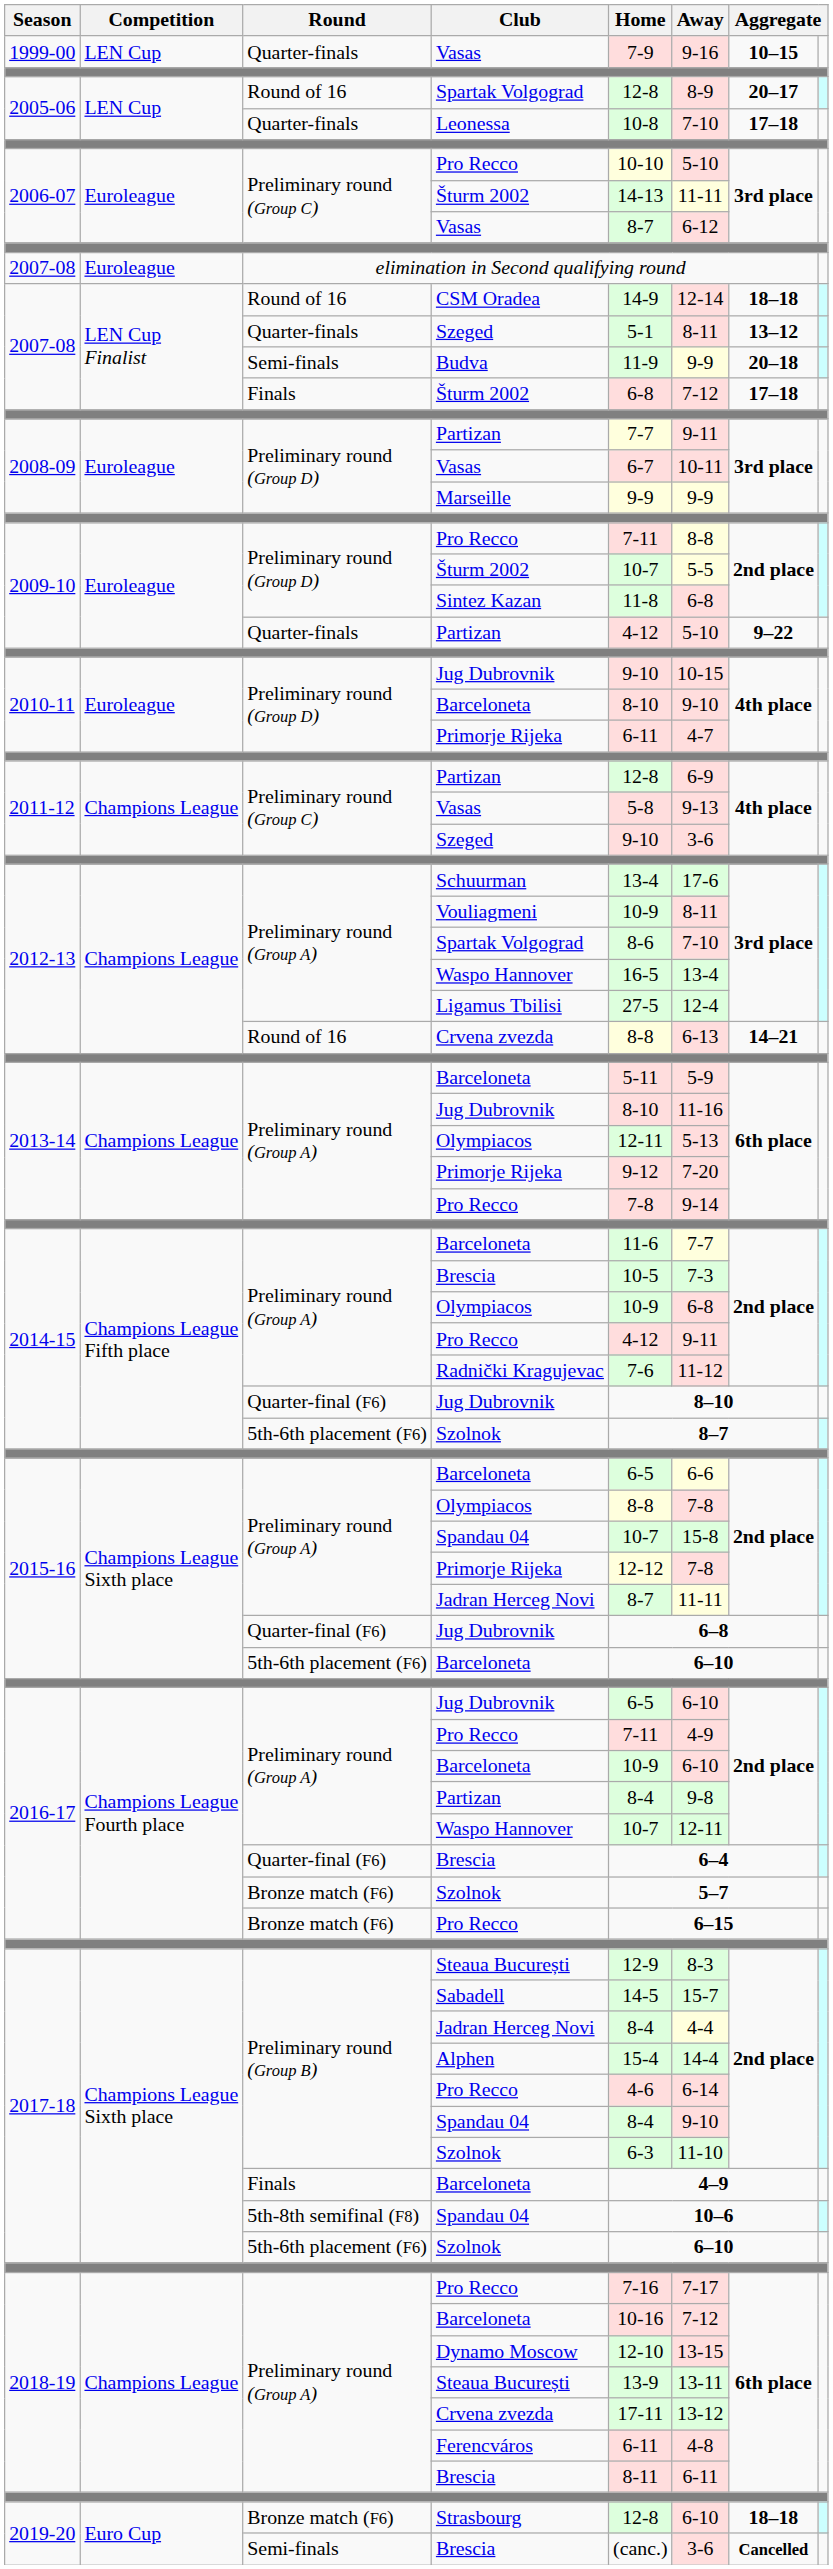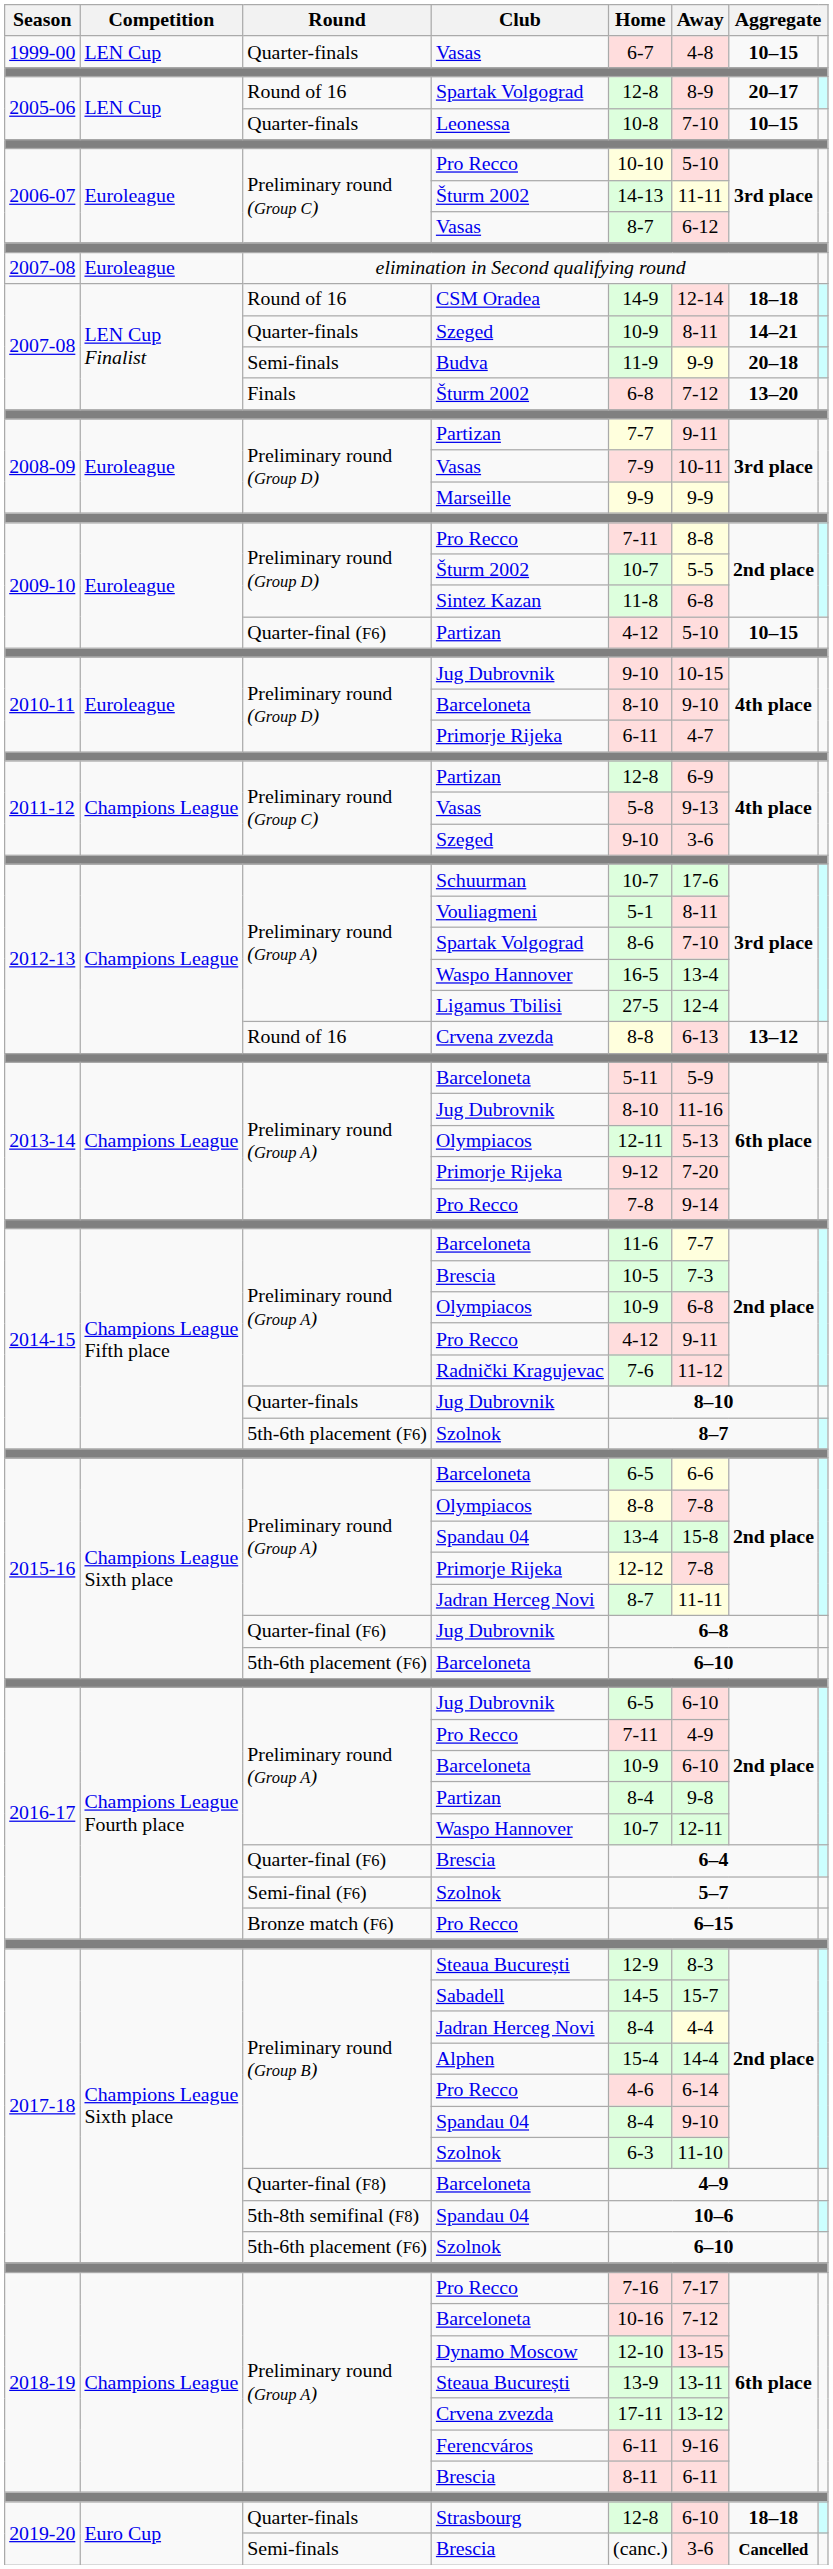(640, 51) 7-9 -> (640, 51) 6-7
(700, 51) 9-16 -> (700, 51) 4-8
(773, 123) 17–18 -> (773, 123) 10–15
(640, 330) 5-1 -> (640, 330) 10-9
(773, 330) 13–12 -> (773, 330) 14–21
(773, 393) 17–18 -> (773, 393) 13–20
(640, 465) 6-7 -> (640, 465) 7-9
(303, 632) Quarter-finals -> (317, 632) Quarter-final (F6)
(773, 632) 9–22 -> (773, 632) 10–15
(640, 880) 13-4 -> (640, 880) 10-7
(640, 911) 10-9 -> (640, 911) 5-1
(773, 1037) 14–21 -> (773, 1037) 13–12
(317, 1401) Quarter-final (F6) -> (303, 1401) Quarter-finals
(640, 1536) 10-7 -> (640, 1536) 13-4
(321, 1892) Bronze match (F6) -> (307, 1892) Semi-final (F6)
(272, 2184) Finals -> (317, 2184) Quarter-final (F8)
(700, 2445) 4-8 -> (700, 2445) 9-16
(321, 2517) Bronze match (F6) -> (303, 2517) Quarter-finals
